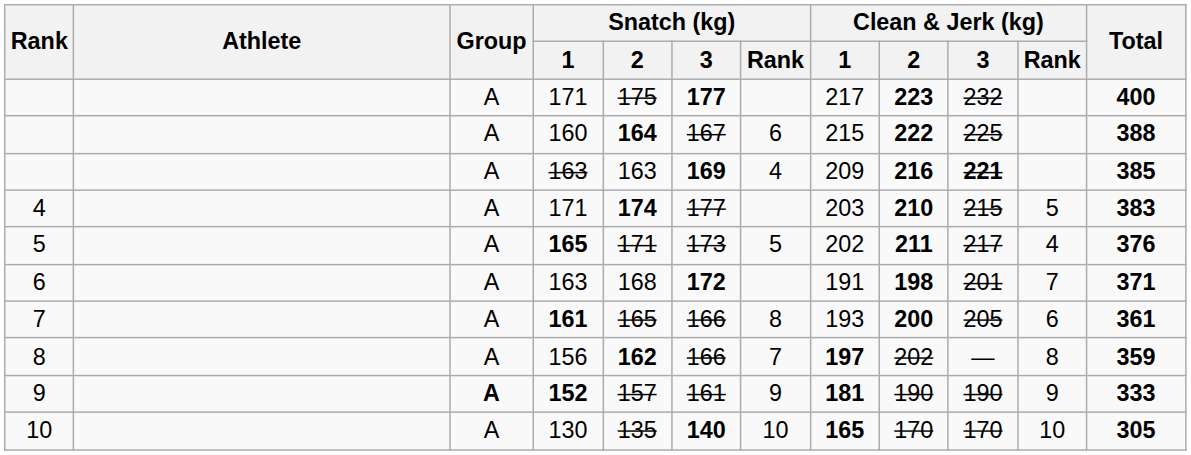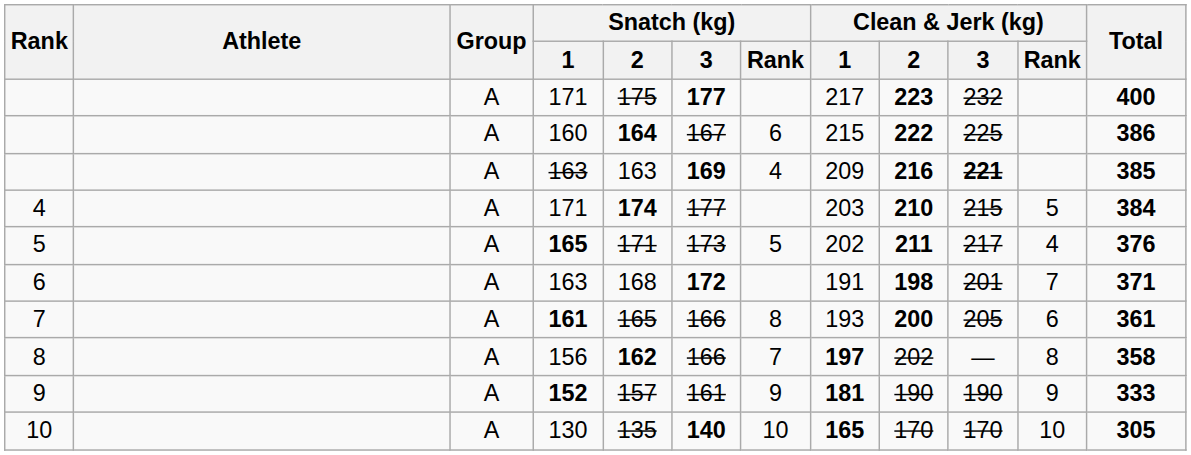(1136, 134) 388 -> (1136, 134) 386
(1136, 208) 383 -> (1136, 208) 384
(1136, 356) 359 -> (1136, 356) 358
(492, 393) bold -> (492, 393) normal
